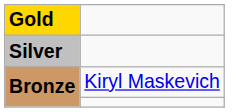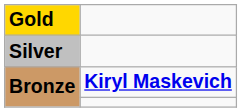(152, 81) normal -> (158, 81) bold
